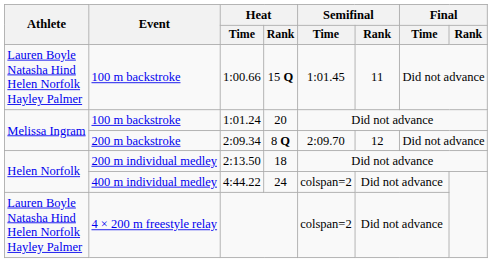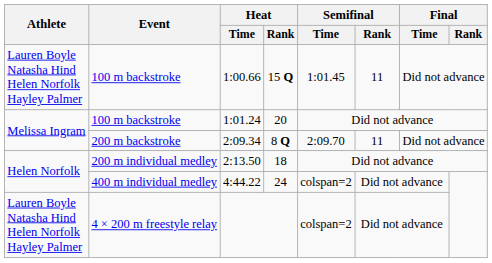(377, 141) 12 -> (377, 141) 11
